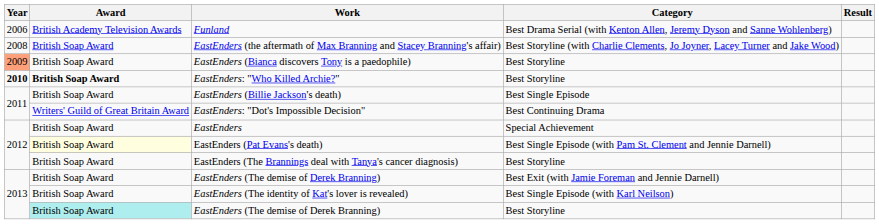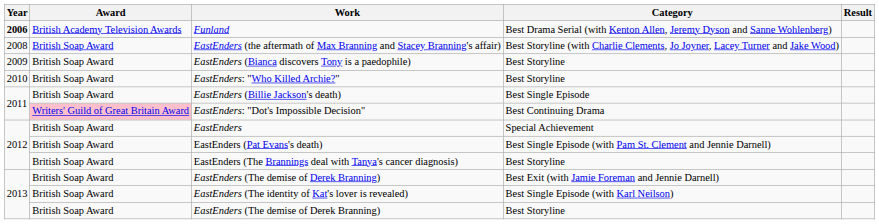(17, 29) normal -> (17, 29) bold
(17, 62) lightsalmon background -> (17, 62) no background
(17, 78) bold -> (17, 78) normal
(76, 78) bold -> (73, 78) normal
(111, 111) no background -> (111, 111) pink background
(73, 144) lightyellow background -> (73, 144) no background
(73, 210) paleturquoise background -> (73, 210) no background
